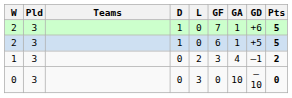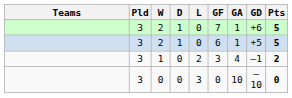columns swapped: (108, 12) <-> (14, 12)
